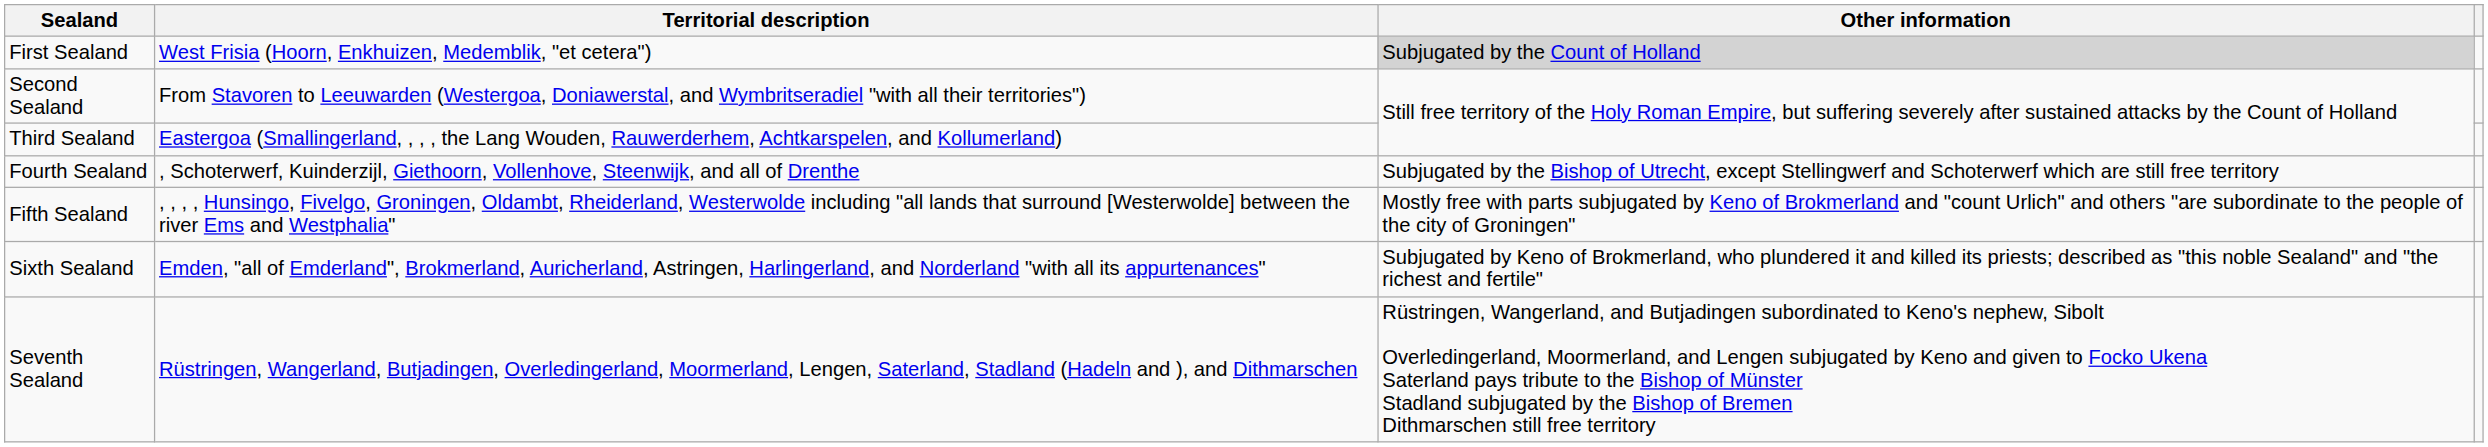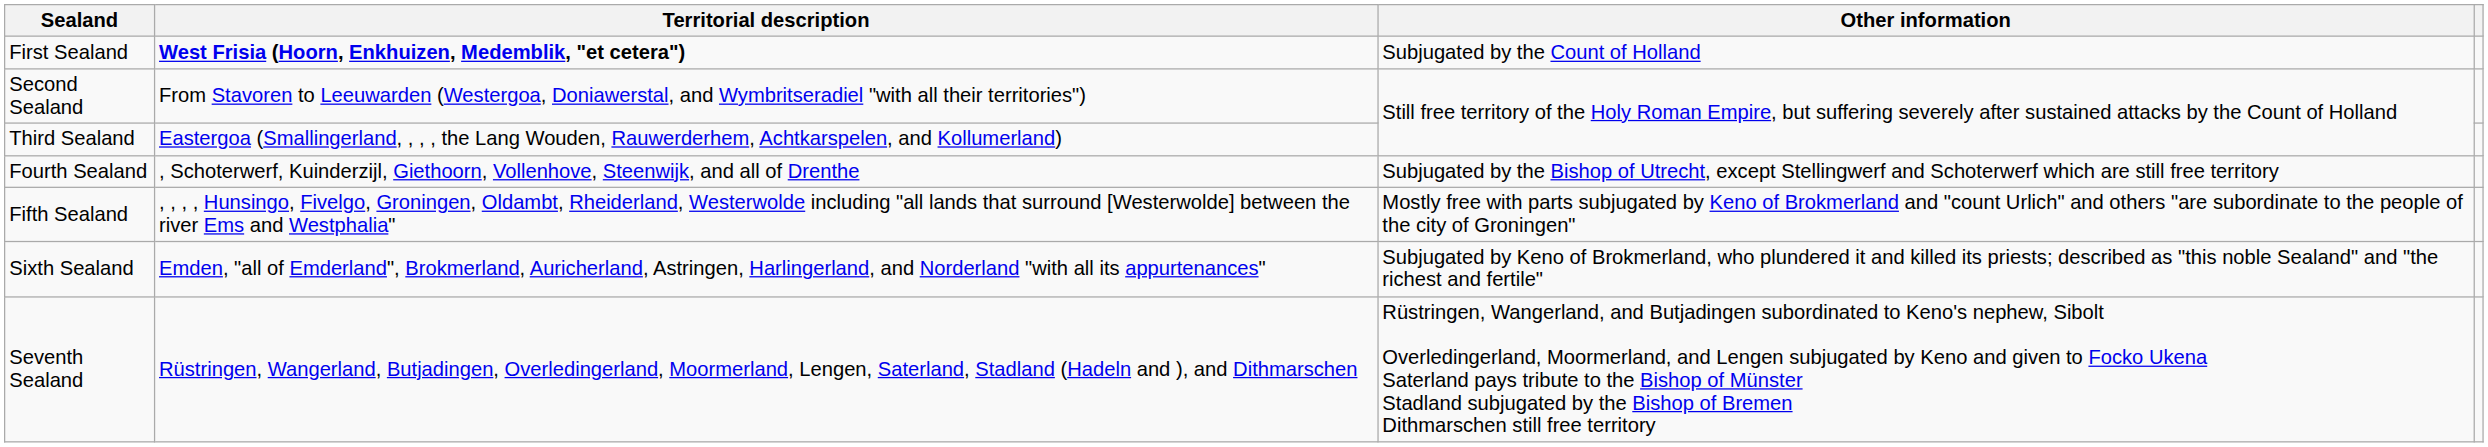(405, 52) normal -> (422, 52) bold
(1541, 52) lightgrey background -> (1541, 52) no background
